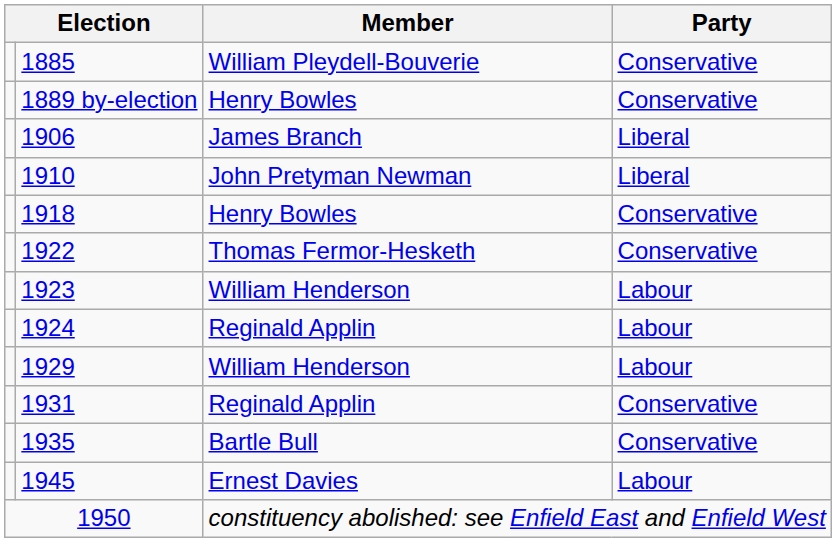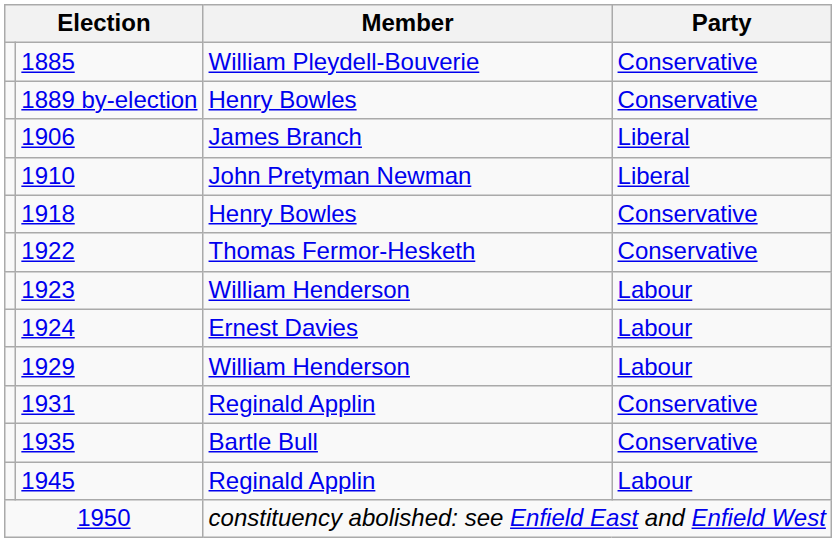(292, 328) Reginald Applin -> (283, 328) Ernest Davies
(283, 480) Ernest Davies -> (292, 480) Reginald Applin
